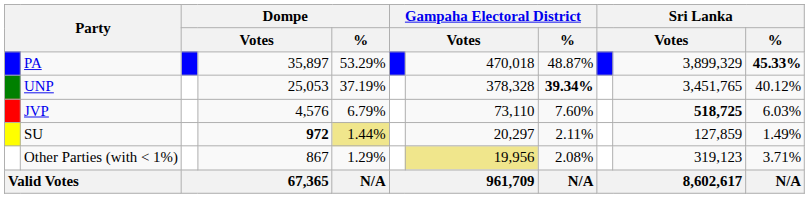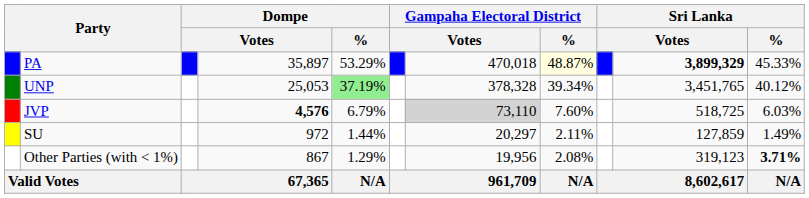(570, 63) no background -> (570, 63) lightyellow background
(713, 63) normal -> (714, 63) bold
(777, 63) bold -> (778, 63) normal
(363, 87) no background -> (363, 87) lightgreen background
(569, 87) bold -> (570, 87) normal
(312, 110) normal -> (312, 110) bold
(514, 110) no background -> (516, 110) lightgrey background
(718, 110) bold -> (720, 110) normal
(318, 134) bold -> (318, 134) normal
(366, 134) khaki background -> (366, 134) no background
(514, 157) khaki background -> (516, 157) no background
(782, 157) normal -> (781, 157) bold
